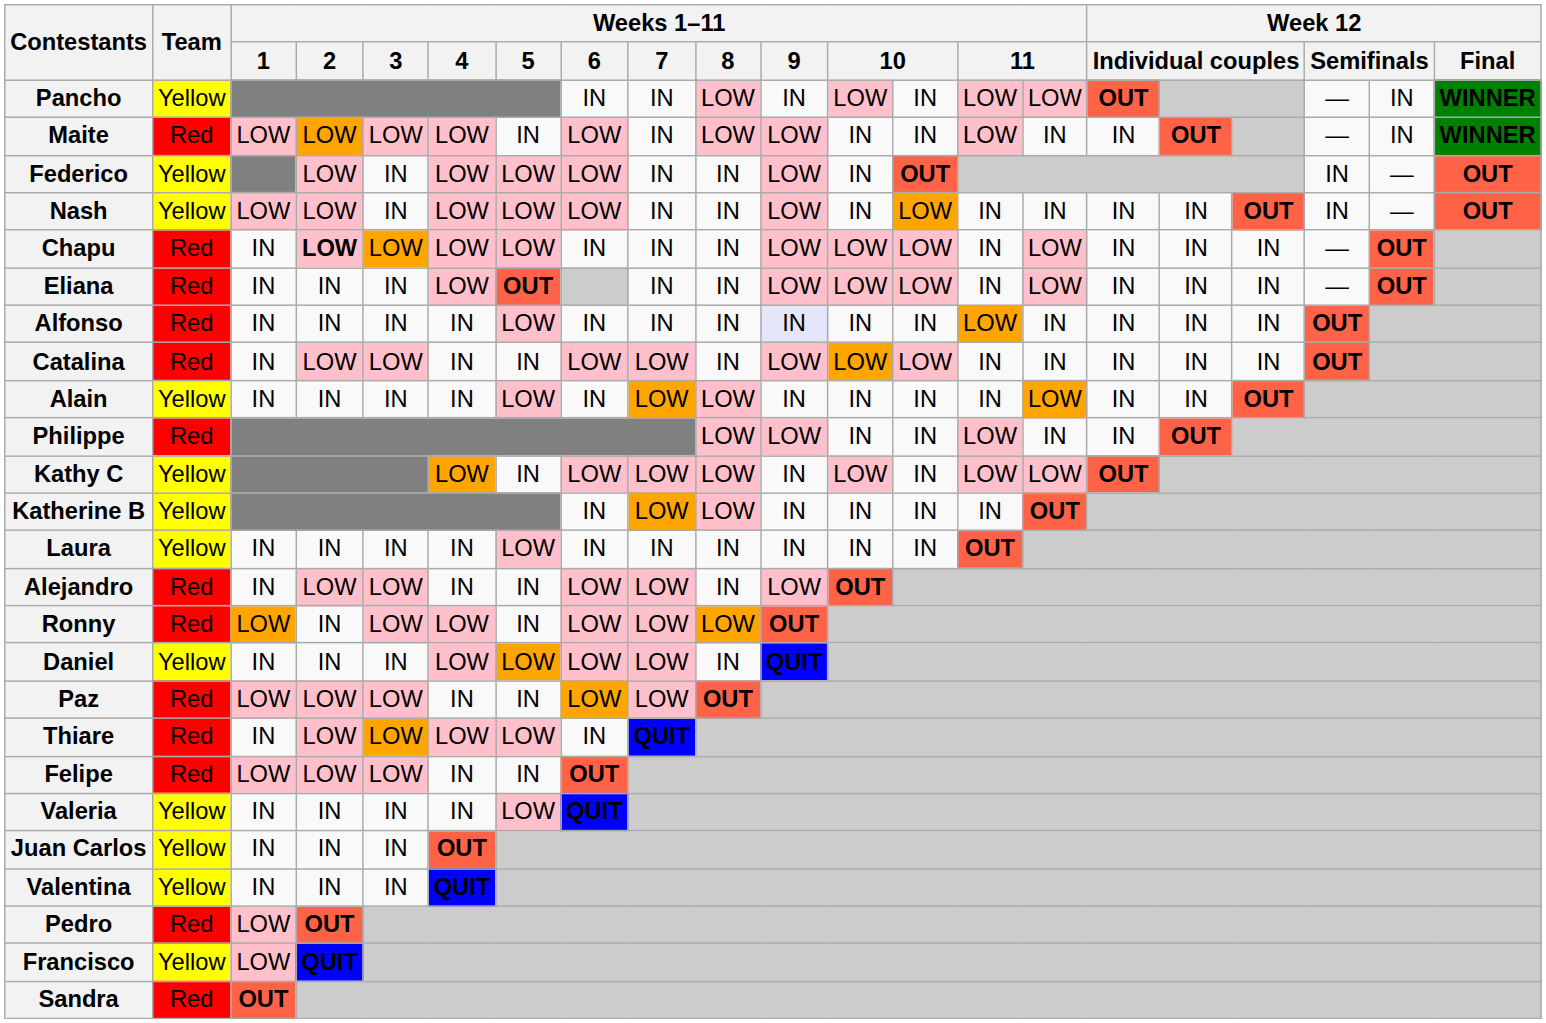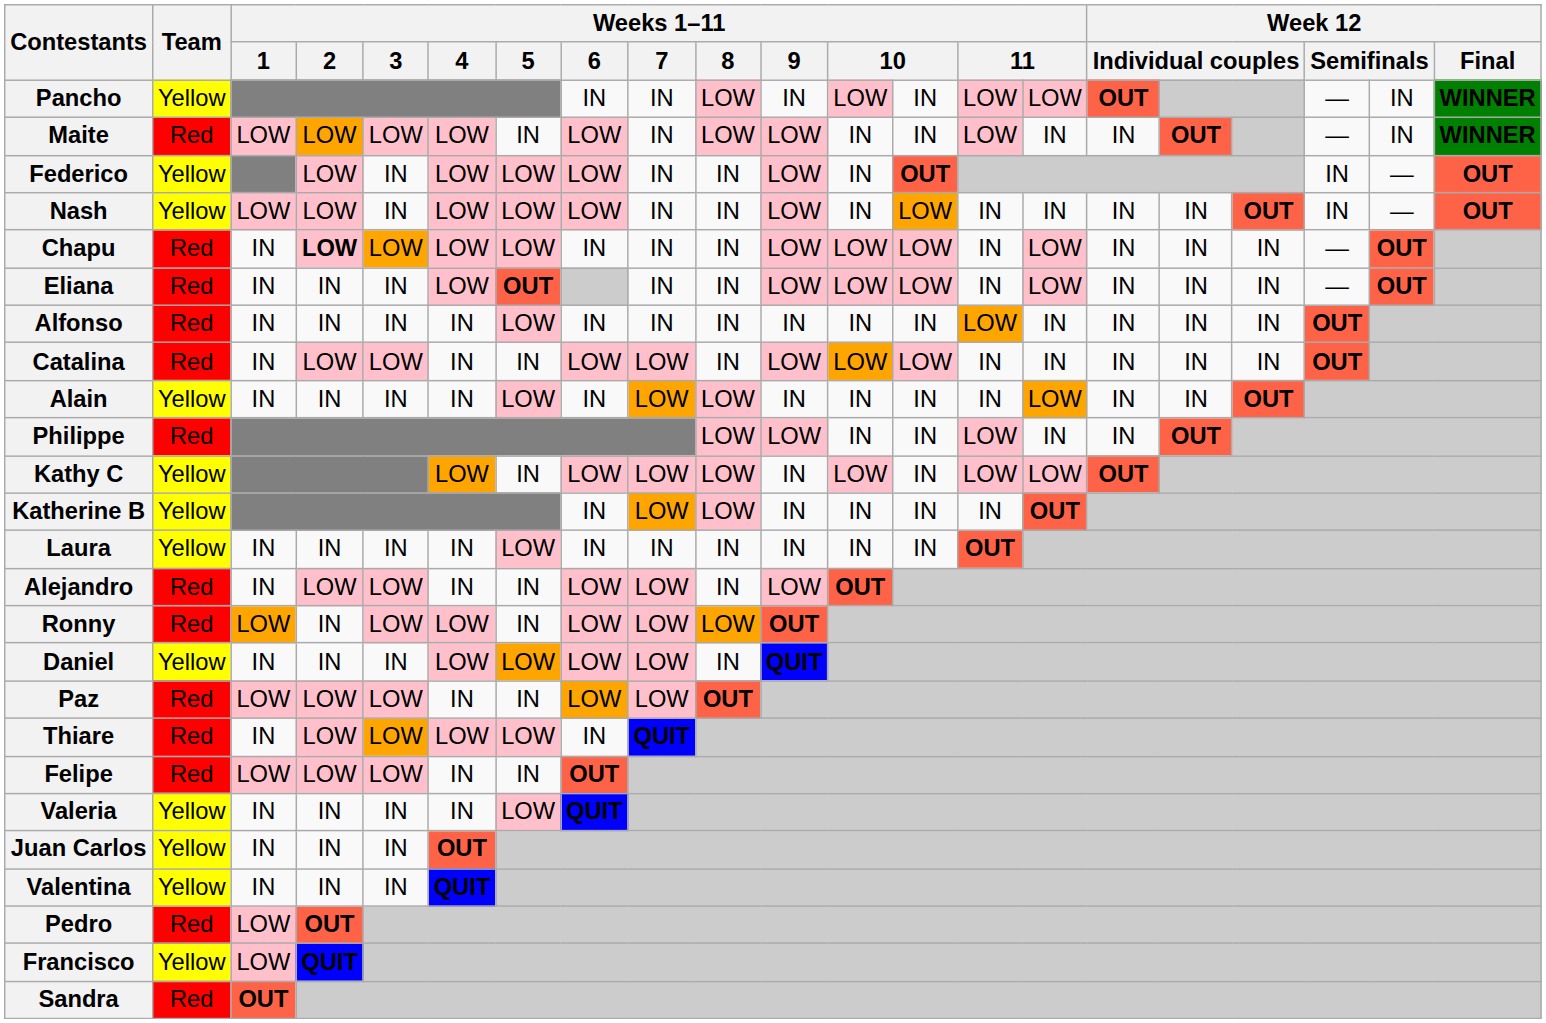(794, 323) lavender background -> (794, 323) no background
